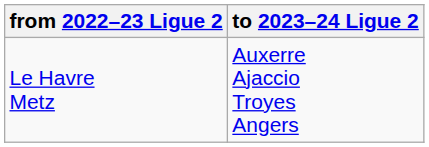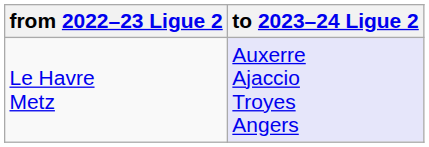(269, 89) no background -> (269, 89) lavender background
